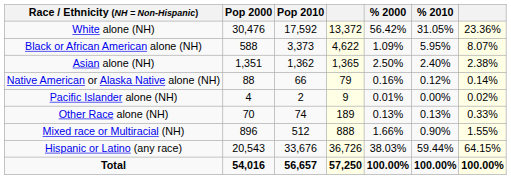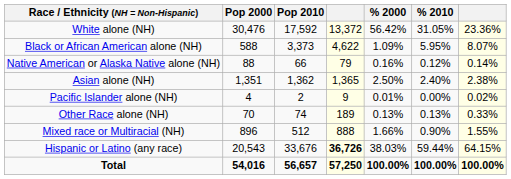rows swapped: (113, 81) <-> (113, 64)
(345, 149) normal -> (345, 149) bold
